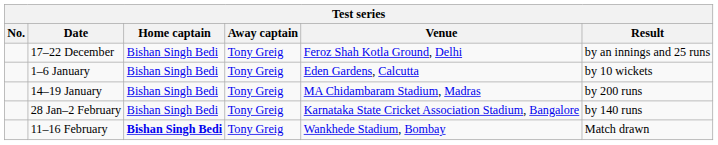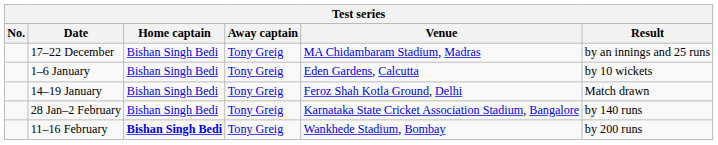(383, 52) Feroz Shah Kotla Ground, Delhi -> (392, 52) MA Chidambaram Stadium, Madras
(392, 91) MA Chidambaram Stadium, Madras -> (383, 91) Feroz Shah Kotla Ground, Delhi
(614, 91) by 200 runs -> (617, 91) Match drawn
(617, 129) Match drawn -> (614, 129) by 200 runs
